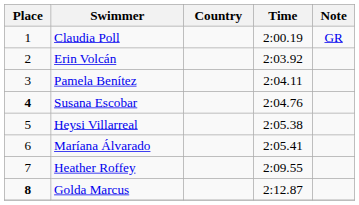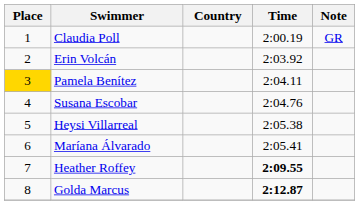(28, 80) no background -> (28, 80) gold background
(28, 102) bold -> (28, 102) normal
(283, 167) normal -> (283, 167) bold
(28, 189) bold -> (28, 189) normal
(283, 189) normal -> (283, 189) bold
